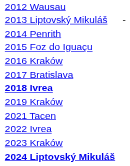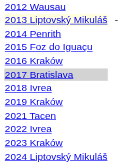(56, 20) no background -> (56, 20) lightyellow background
(39, 74) no background -> (39, 74) lightgrey background
(29, 88) bold -> (28, 88) normal
(60, 156) bold -> (56, 156) normal
